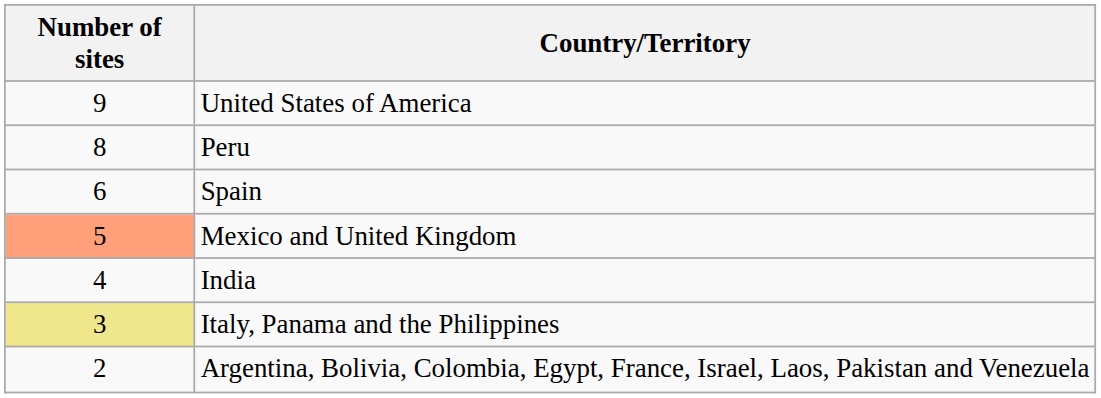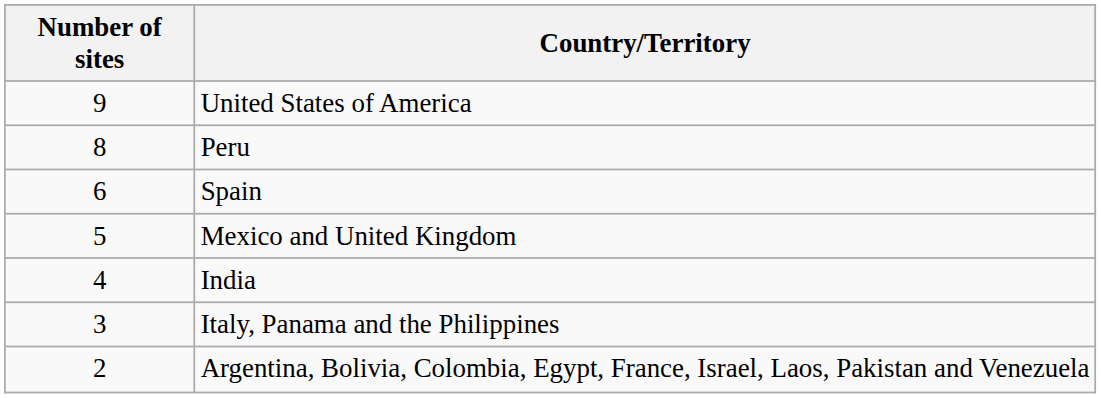(100, 236) lightsalmon background -> (100, 236) no background
(100, 324) khaki background -> (100, 324) no background
